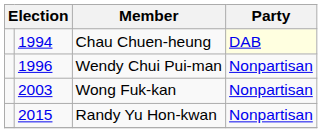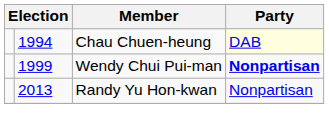(35, 66) 1996 -> (35, 66) 1999
(271, 66) normal -> (274, 66) bold
- row: (126, 90)
(35, 115) 2015 -> (35, 90) 2013
